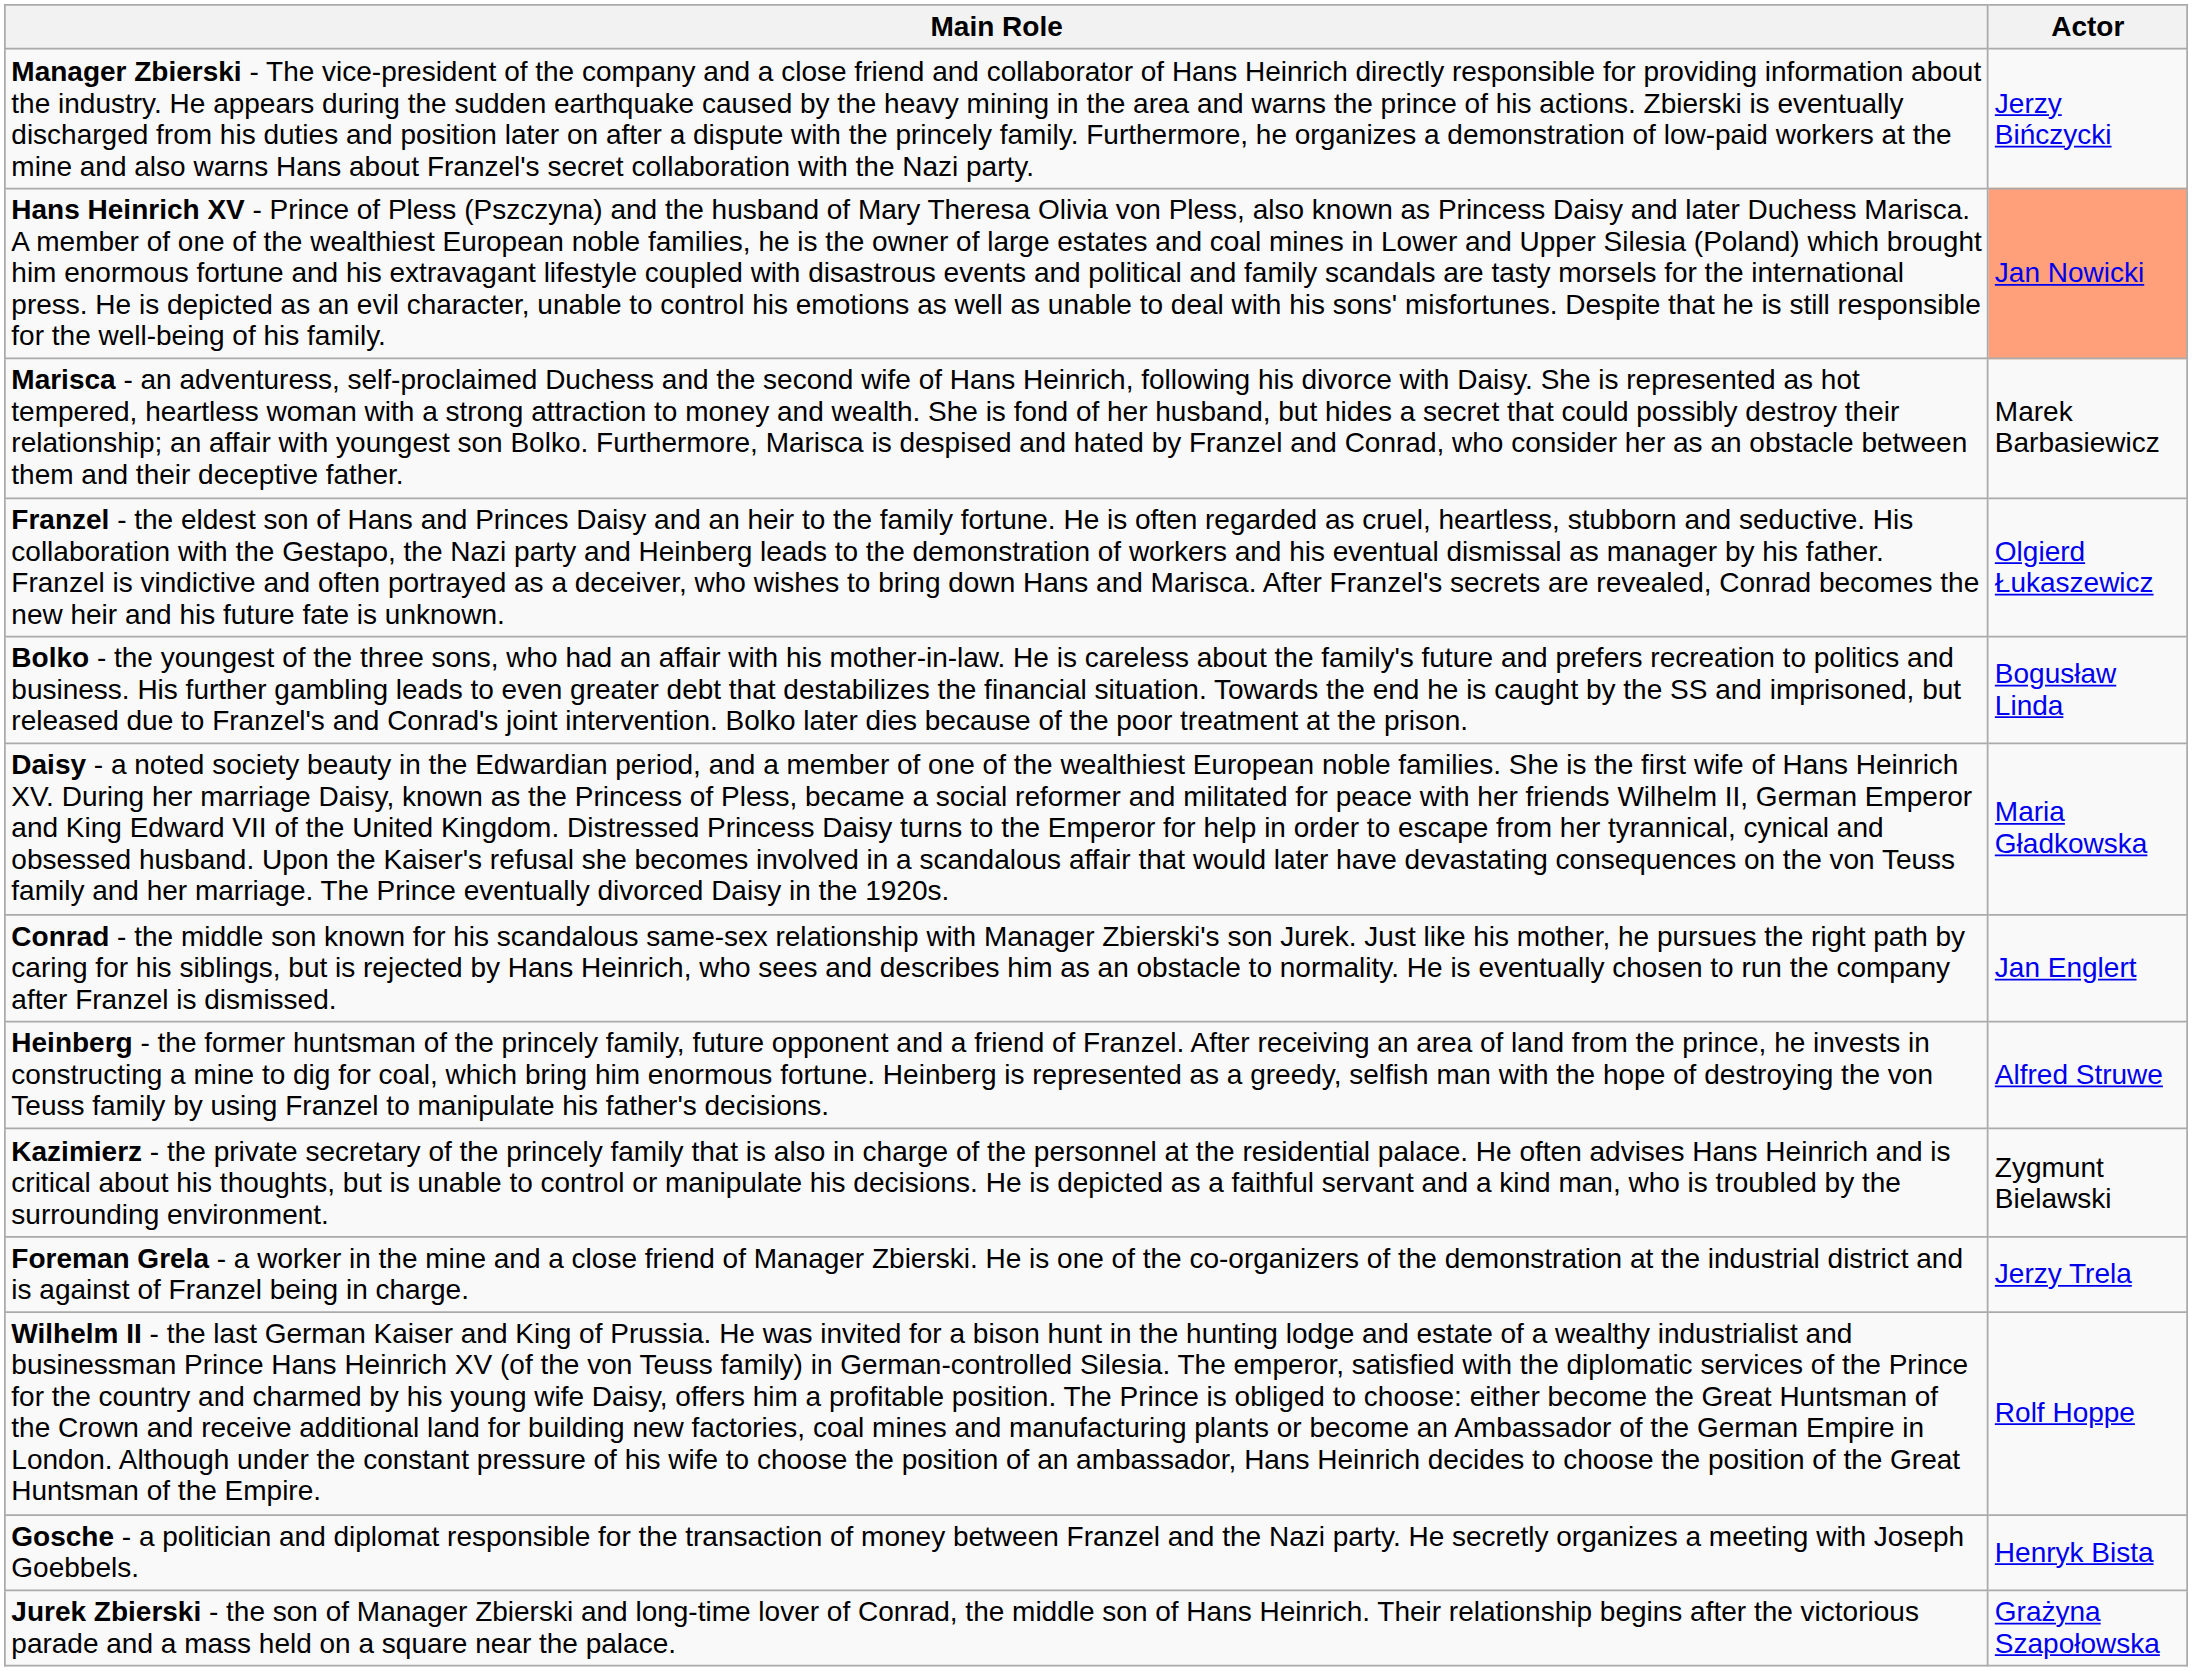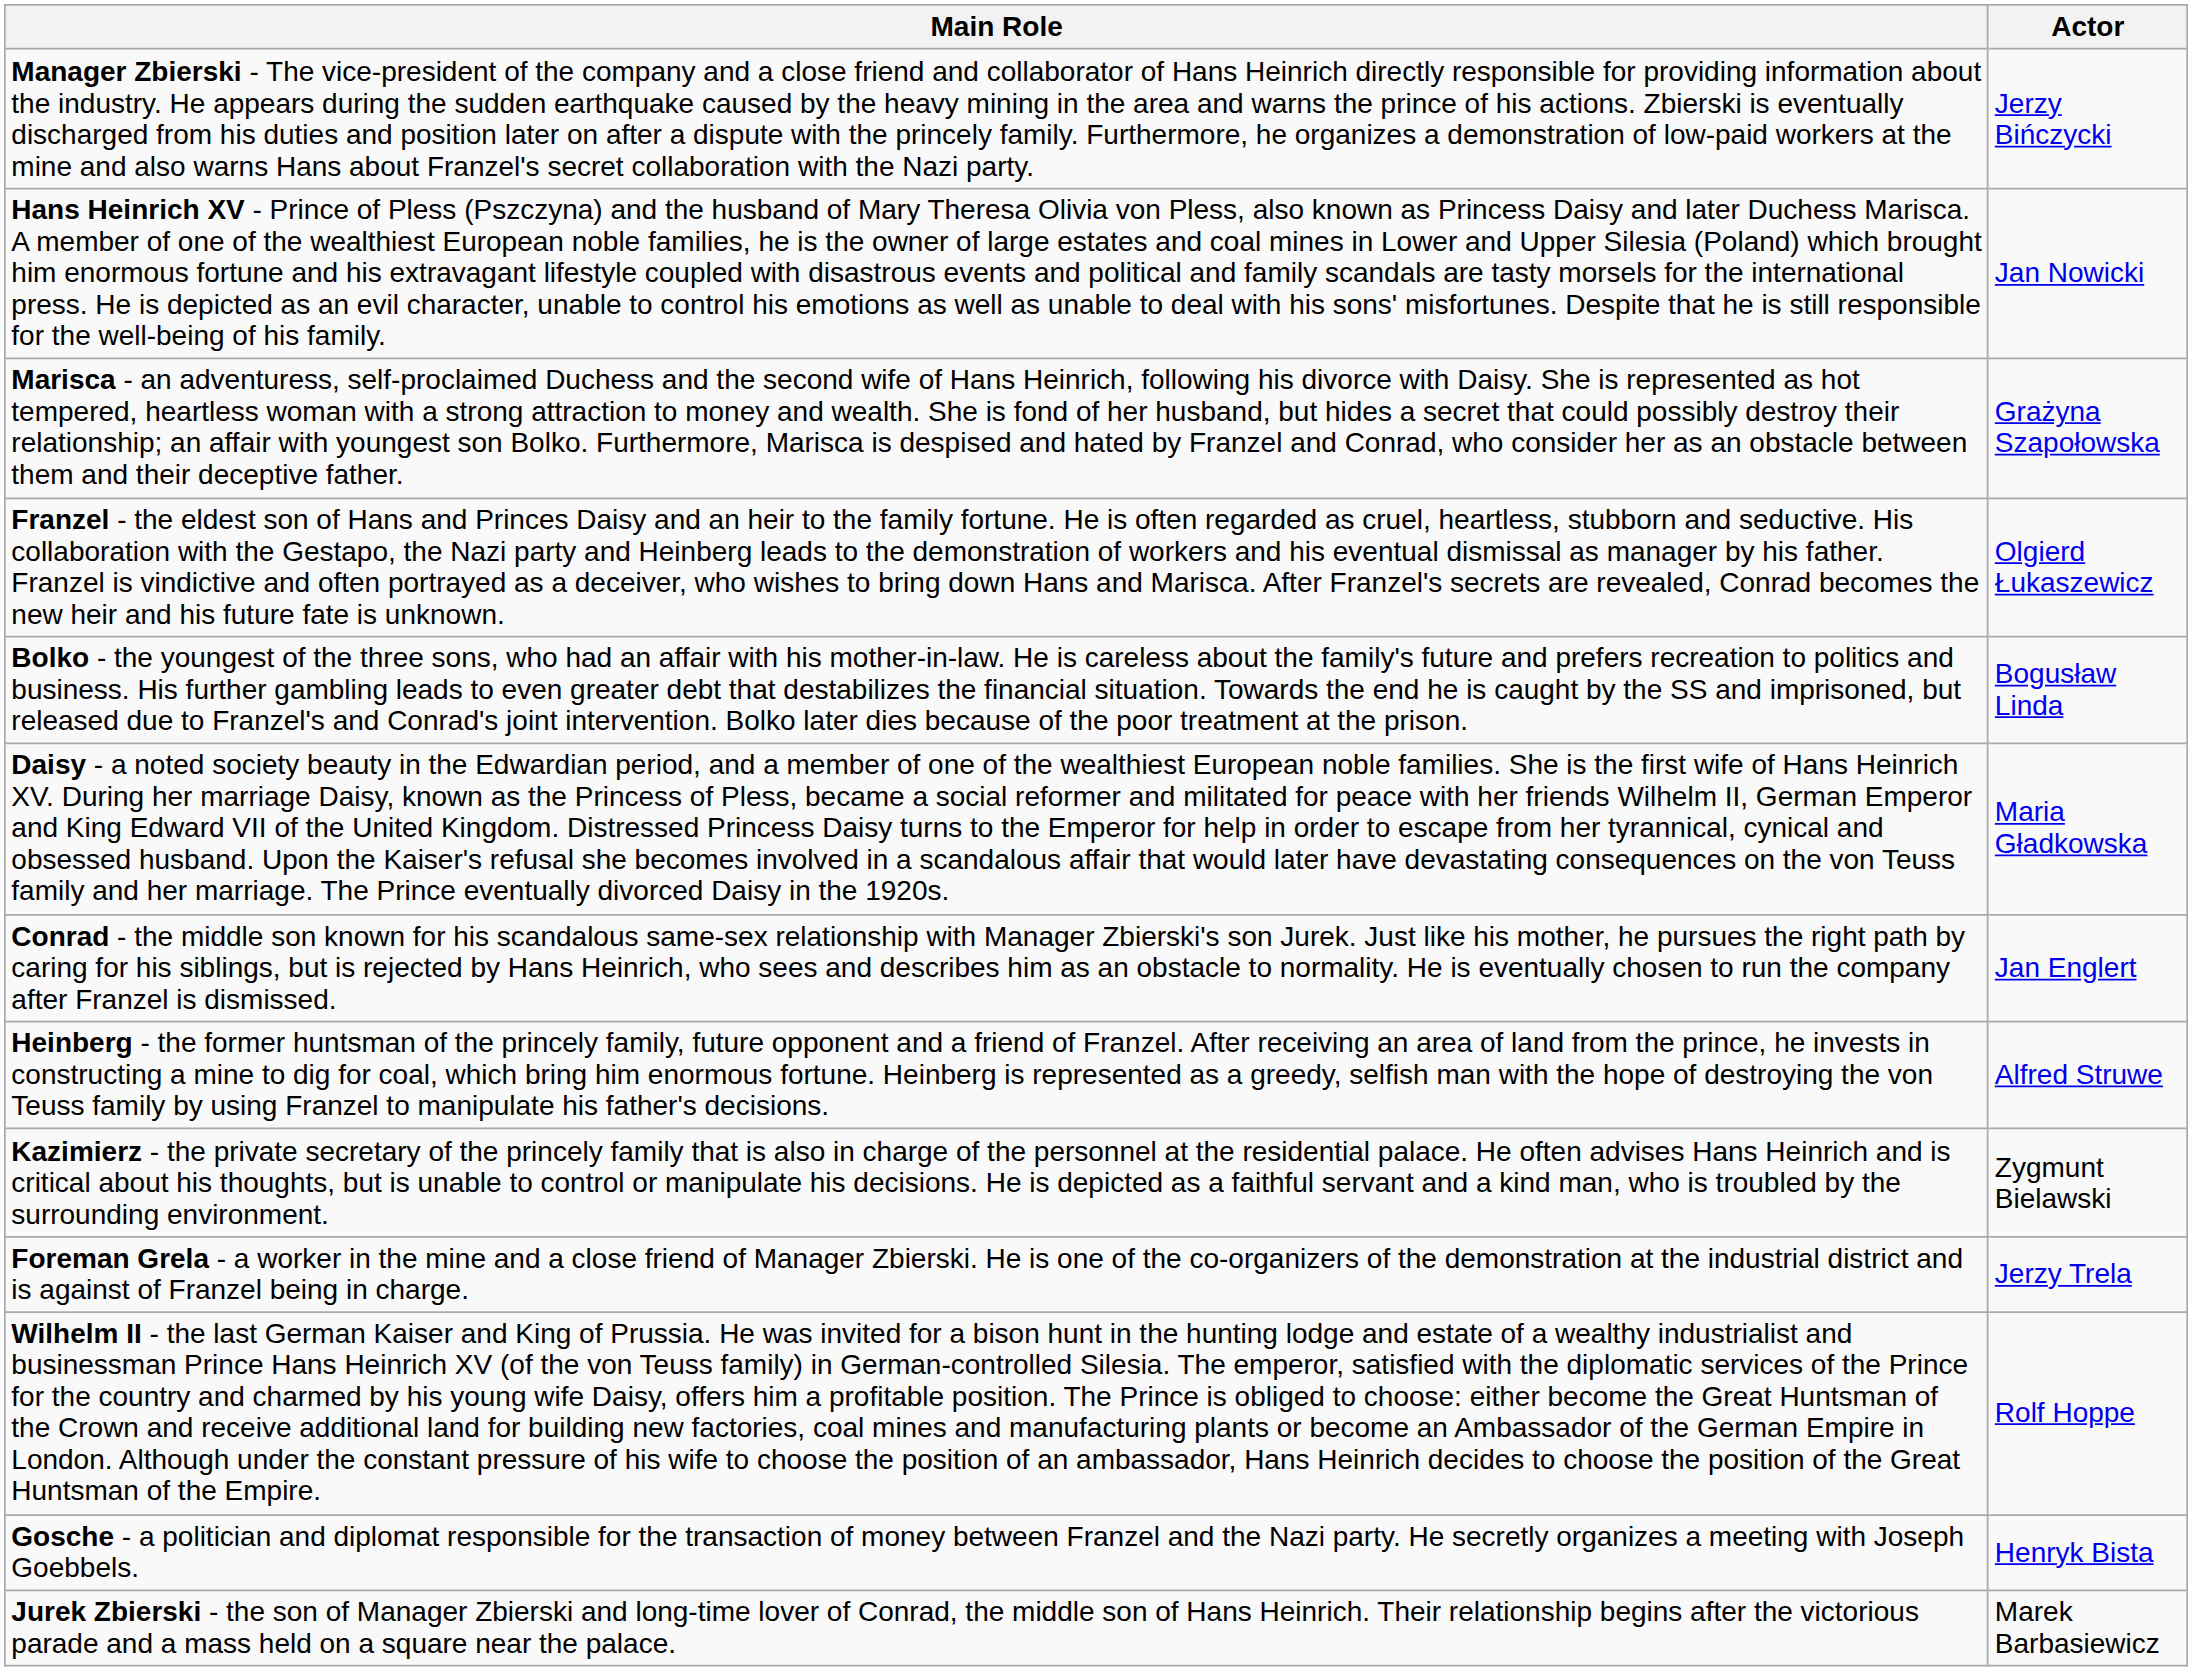(2070, 273) lightsalmon background -> (2070, 273) no background
(2077, 427) Marek Barbasiewicz -> (2077, 427) Grażyna Szapołowska
(2077, 1627) Grażyna Szapołowska -> (2077, 1627) Marek Barbasiewicz
